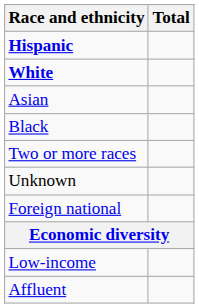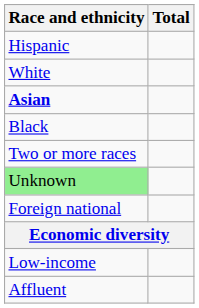(41, 45) bold -> (39, 45) normal
(31, 72) bold -> (29, 72) normal
(28, 99) normal -> (29, 99) bold
(42, 180) no background -> (42, 180) lightgreen background
